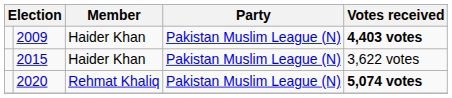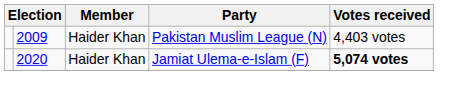(385, 37) bold -> (369, 37) normal
- row: (32, 59)
(114, 81) Rehmat Khaliq -> (107, 59) Haider Khan
(253, 81) Pakistan Muslim League (N) -> (231, 59) Jamiat Ulema-e-Islam (F)
